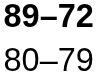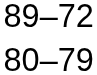(49, 15) bold -> (49, 15) normal
